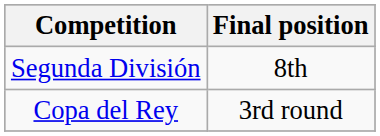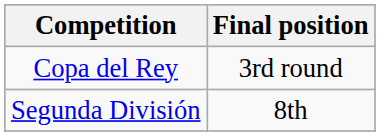rows swapped: (106, 67) <-> (106, 109)
